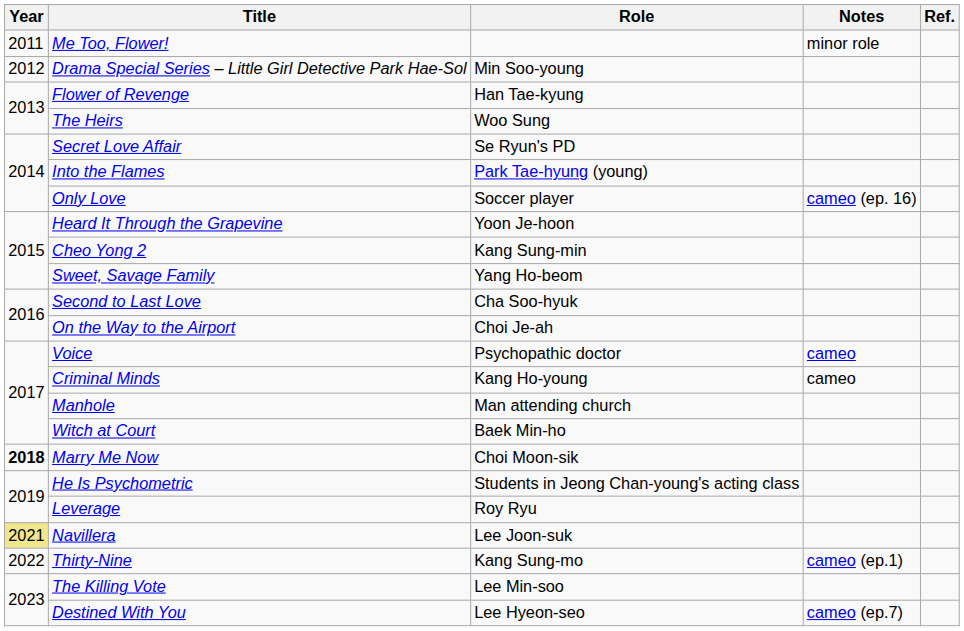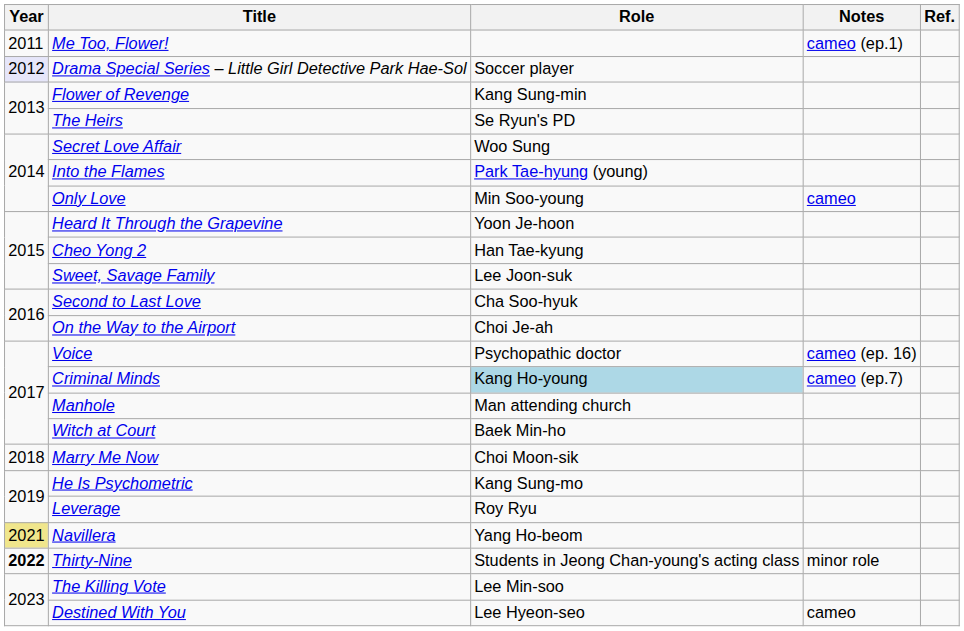(843, 43) minor role -> (855, 43) cameo (ep.1)
(26, 69) no background -> (26, 69) lavender background
(529, 69) Min Soo-young -> (524, 69) Soccer player
(529, 95) Han Tae-kyung -> (530, 95) Kang Sung-min
(512, 120) Woo Sung -> (525, 120) Se Ryun's PD
(525, 146) Se Ryun's PD -> (512, 146) Woo Sung
(524, 198) Soccer player -> (529, 198) Min Soo-young
(862, 198) cameo (ep. 16) -> (831, 198) cameo
(530, 250) Kang Sung-min -> (529, 250) Han Tae-kyung
(528, 276) Yang Ho-beom -> (523, 276) Lee Joon-suk
(831, 353) cameo -> (862, 353) cameo (ep. 16)
(531, 379) no background -> (531, 379) lightblue background
(831, 379) cameo -> (855, 379) cameo (ep.7)
(26, 457) bold -> (26, 457) normal
(637, 483) Students in Jeong Chan-young's acting class -> (529, 483) Kang Sung-mo
(523, 535) Lee Joon-suk -> (528, 535) Yang Ho-beom
(26, 560) normal -> (26, 560) bold
(529, 560) Kang Sung-mo -> (637, 560) Students in Jeong Chan-young's acting class
(855, 560) cameo (ep.1) -> (843, 560) minor role
(855, 612) cameo (ep.7) -> (831, 612) cameo
